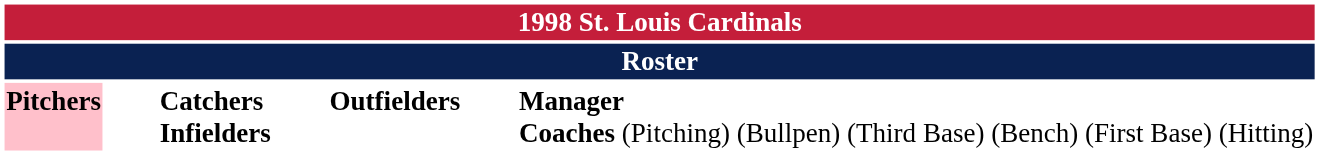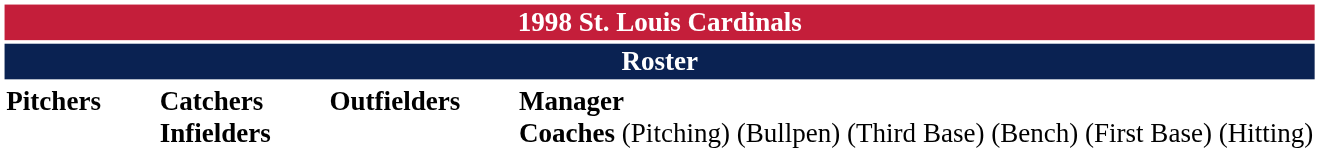(54, 100) pink background -> (54, 100) no background
